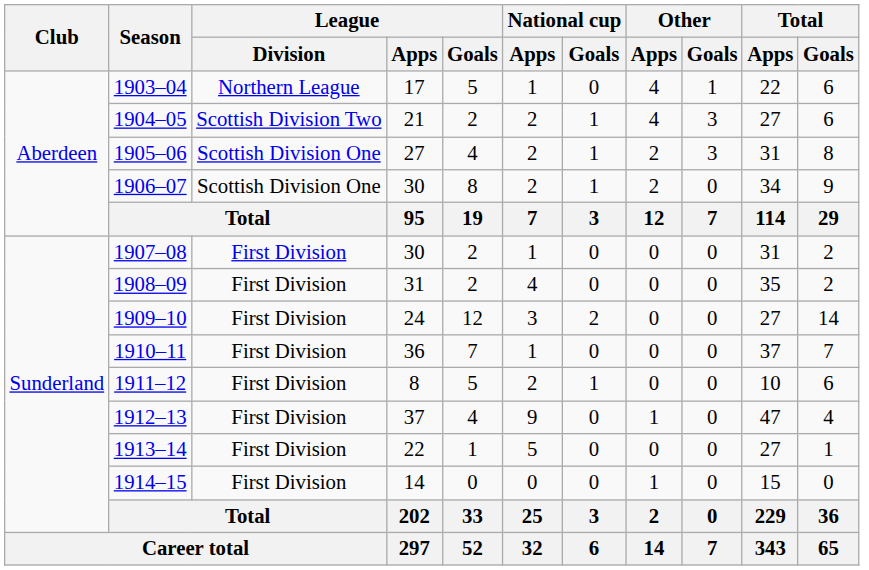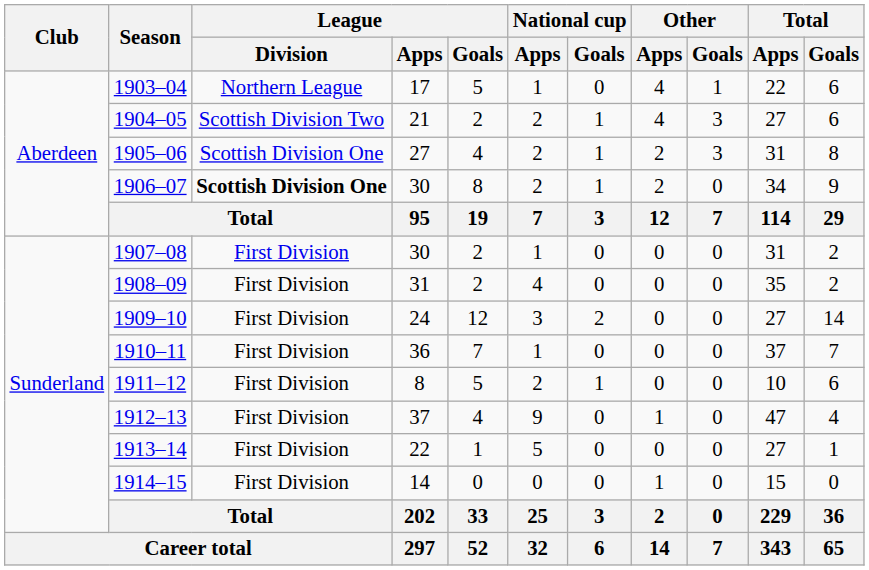(289, 185) normal -> (292, 185) bold
